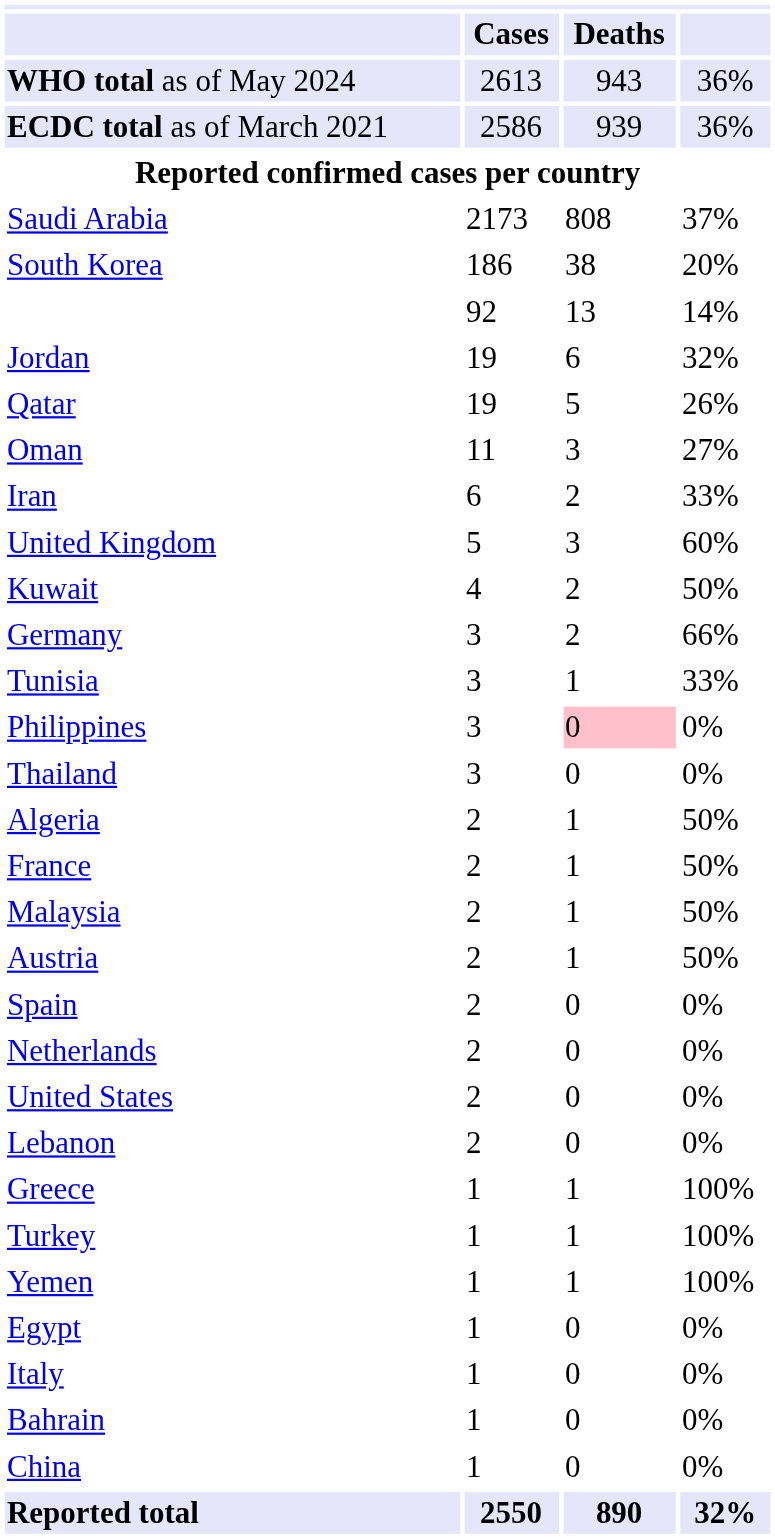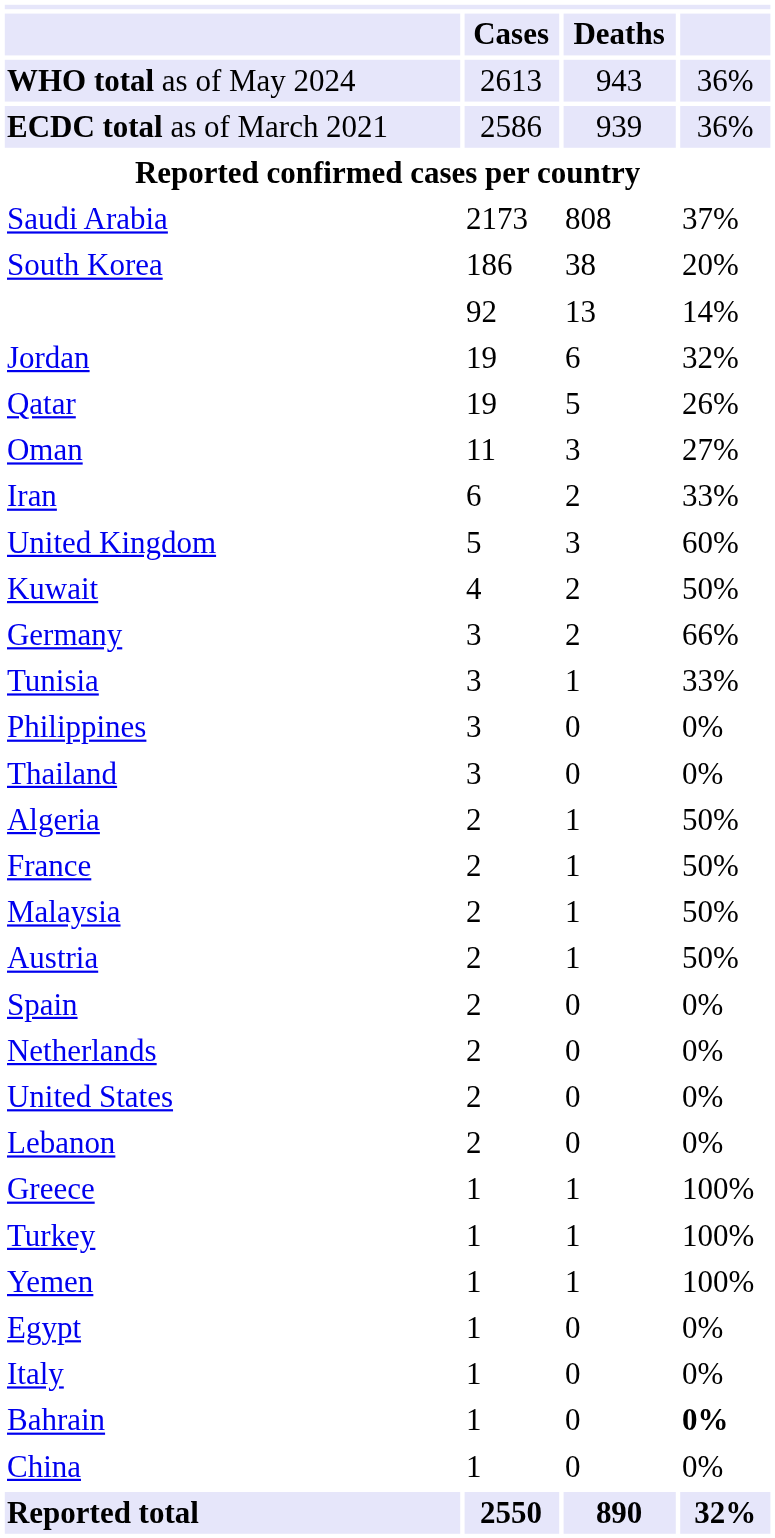(573, 726) pink background -> (573, 726) no background
(703, 1419) normal -> (705, 1419) bold
